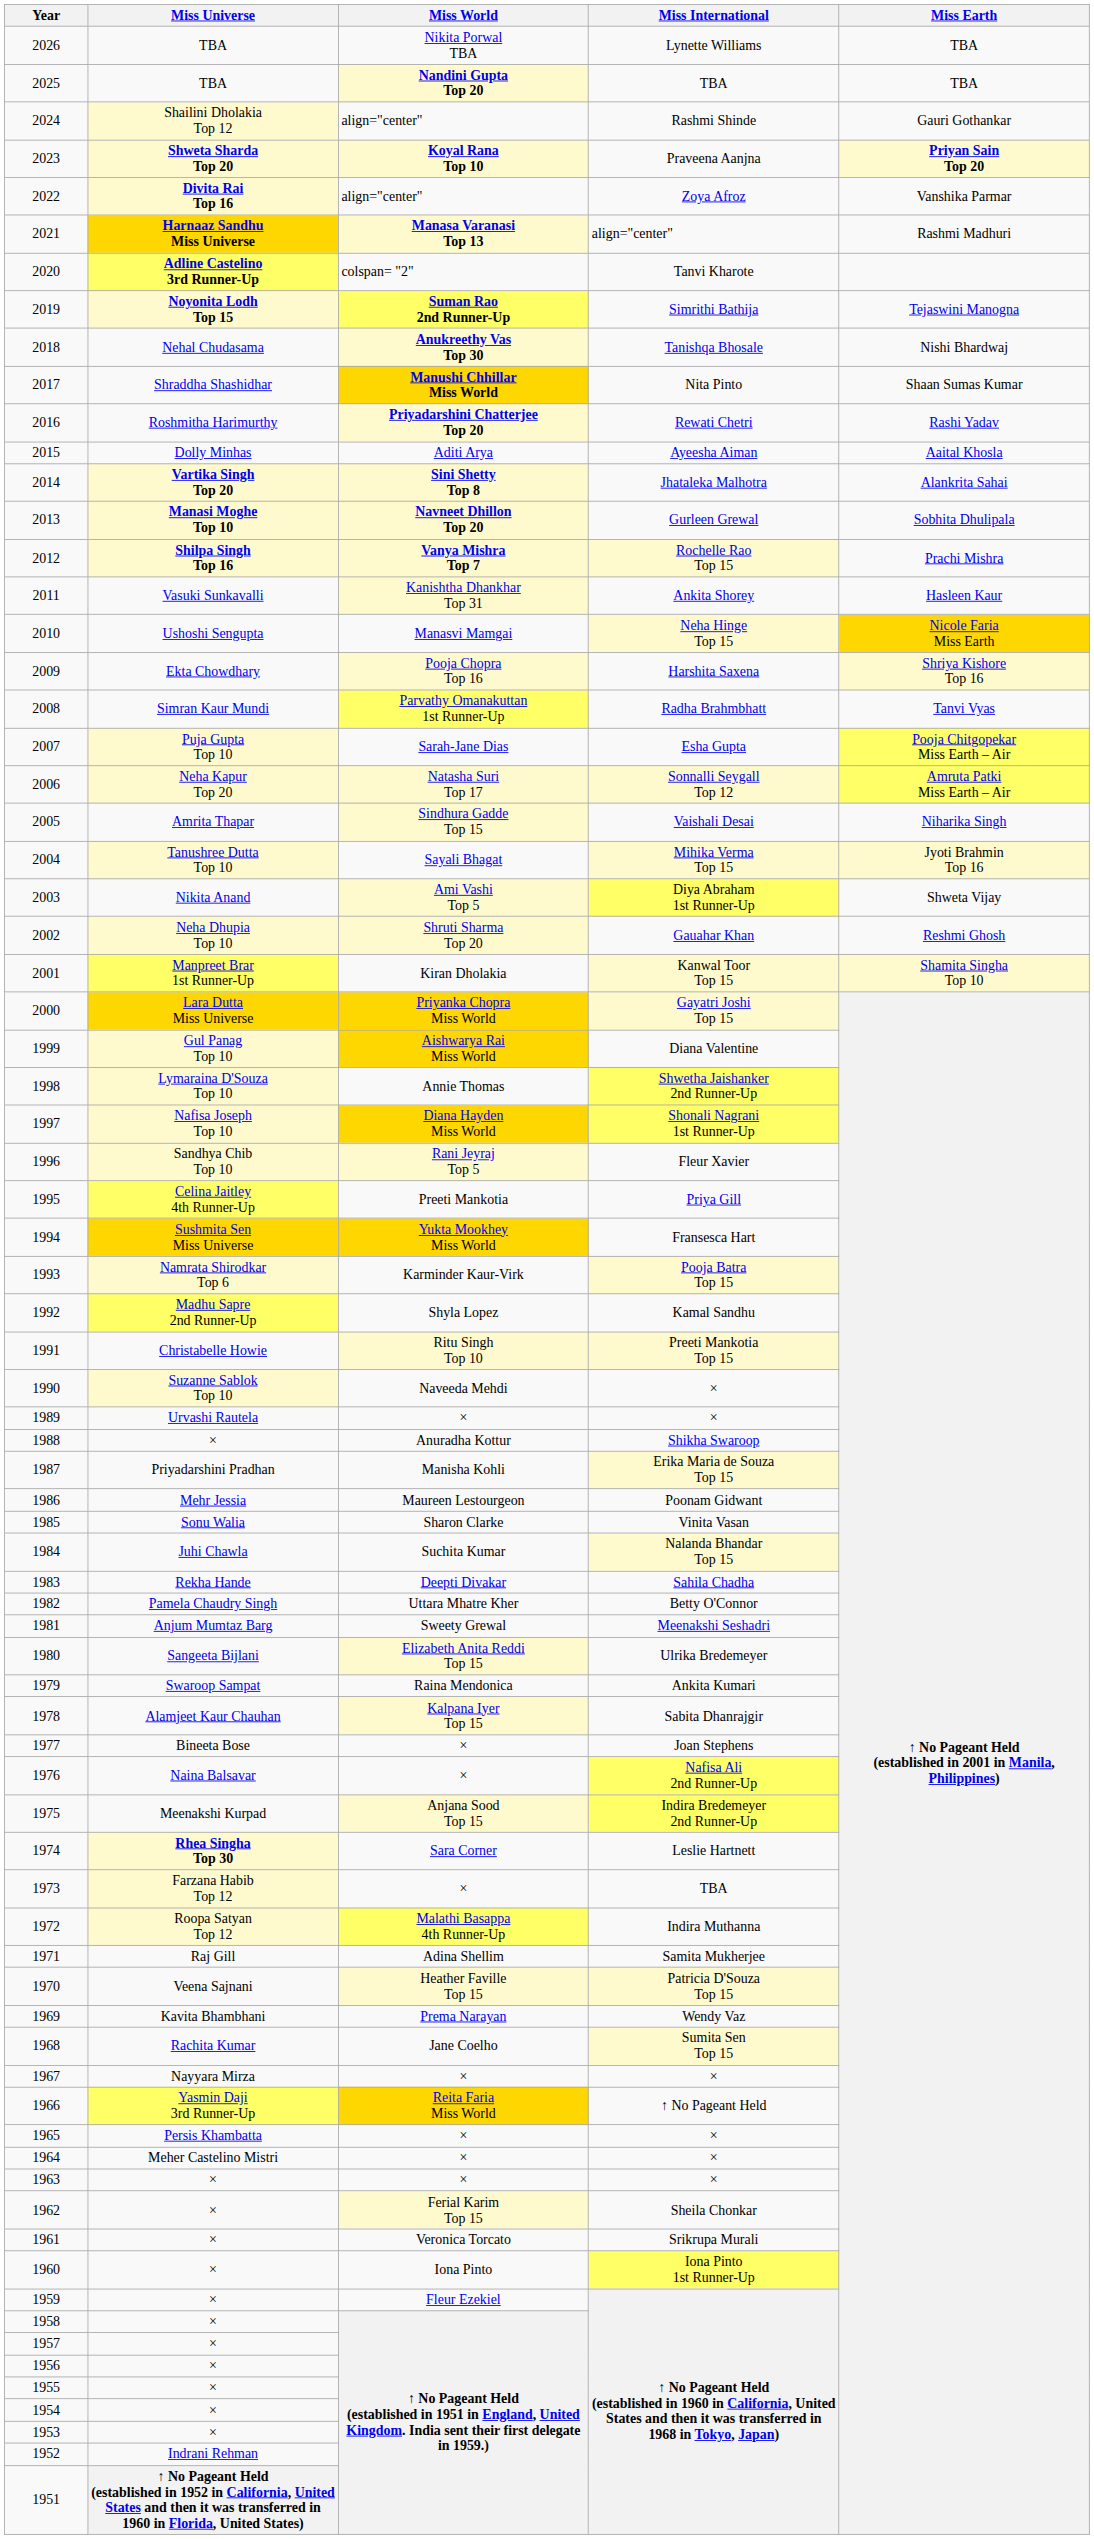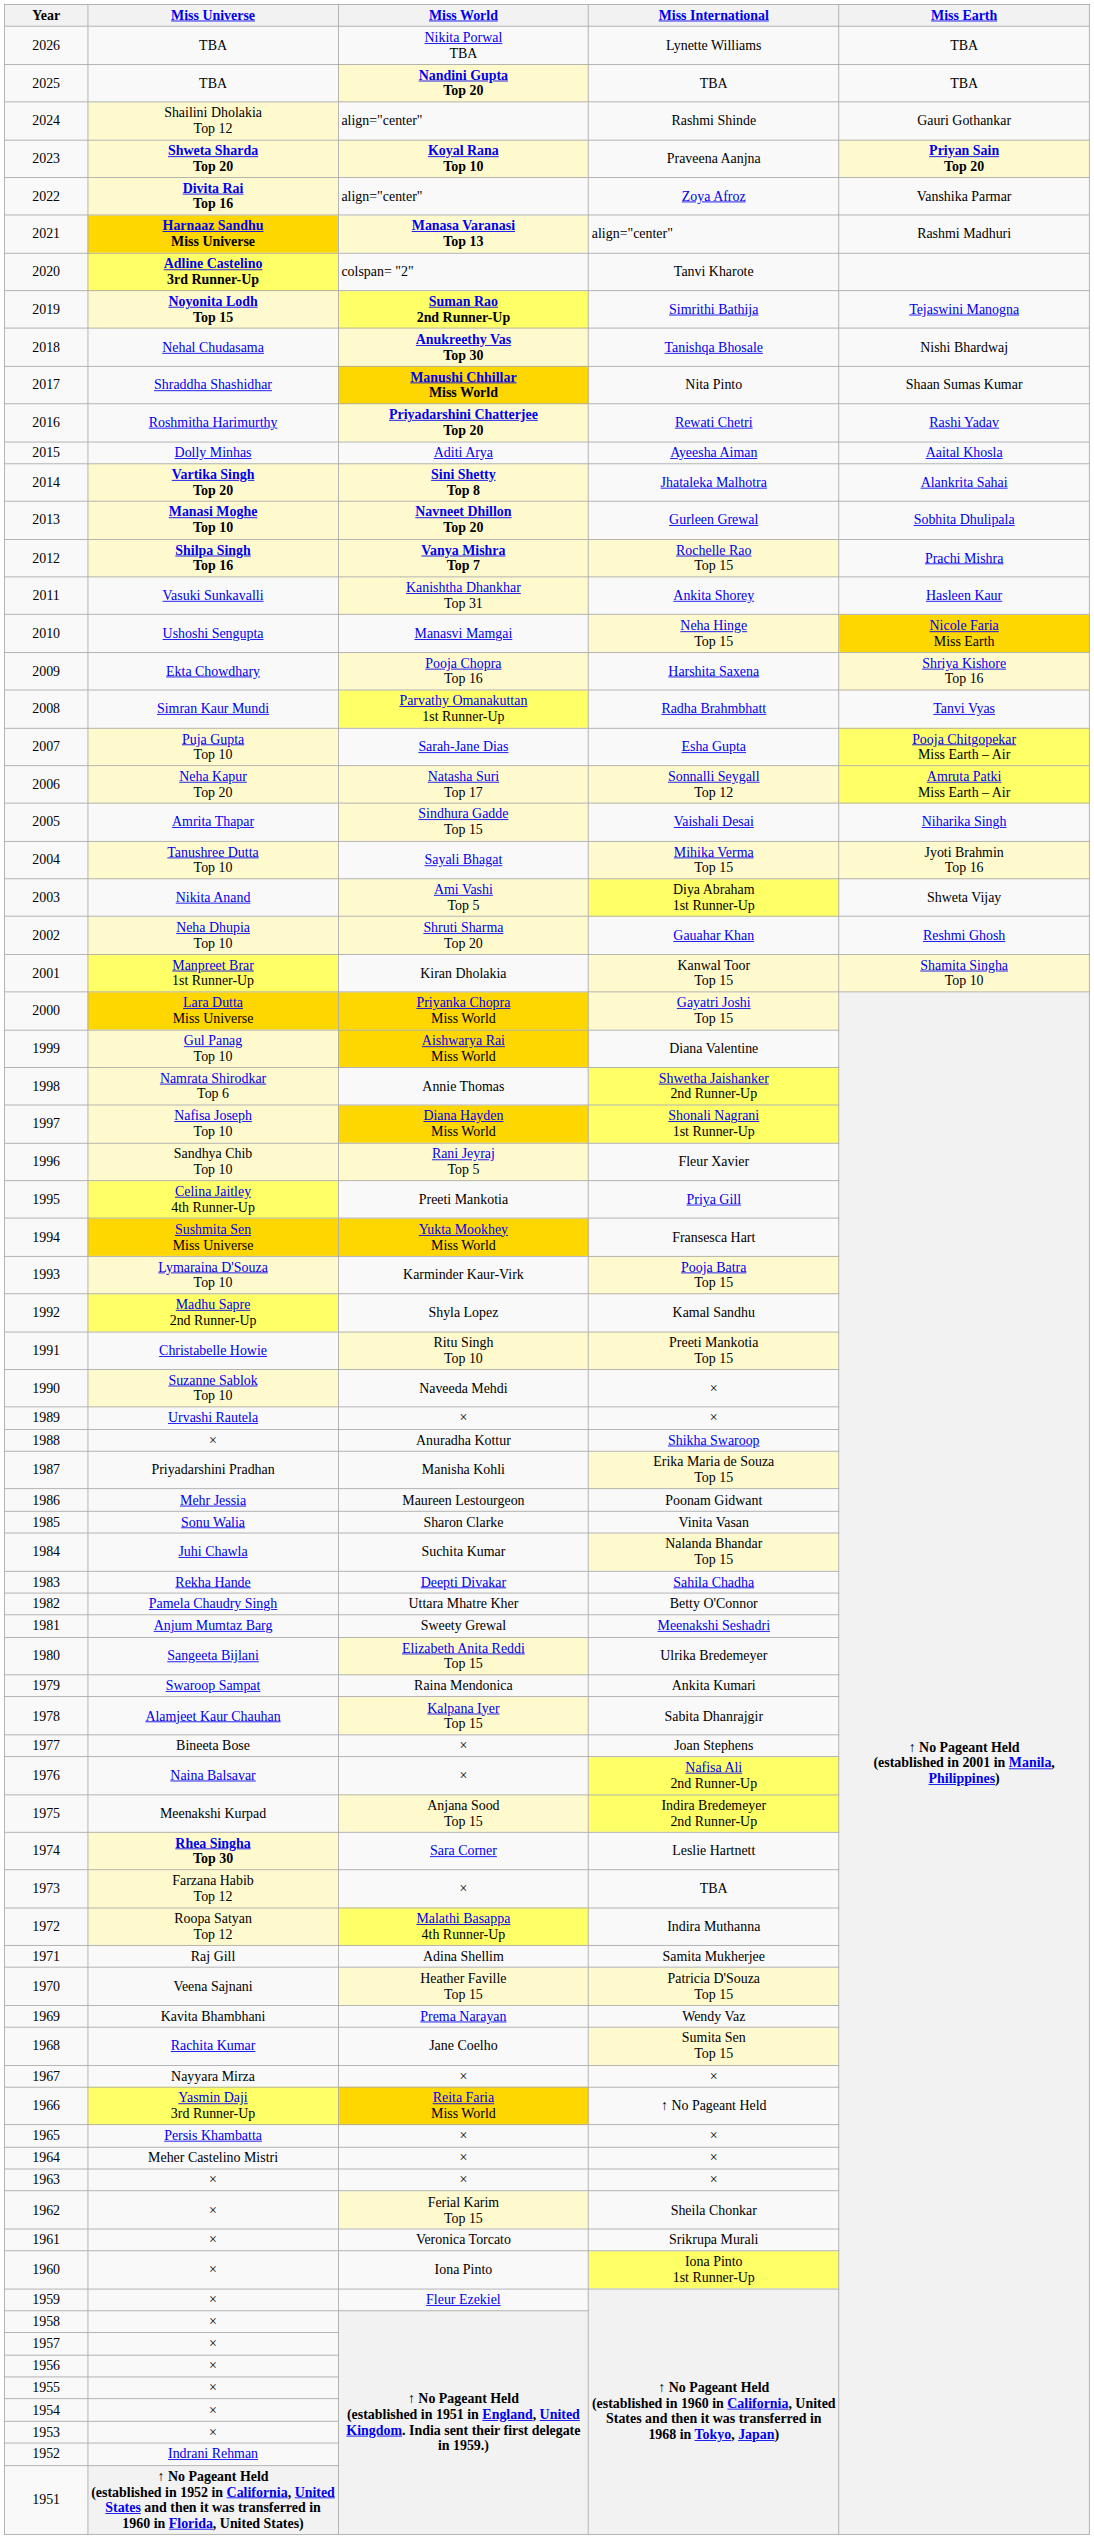(213, 1086) Lymaraina D'Souza Top 10 -> (213, 1086) Namrata Shirodkar Top 6
(213, 1275) Namrata Shirodkar Top 6 -> (213, 1275) Lymaraina D'Souza Top 10
